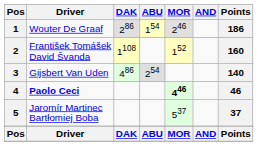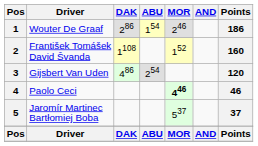(236, 73) 140 -> (236, 73) 120
(54, 91) bold -> (53, 91) normal
